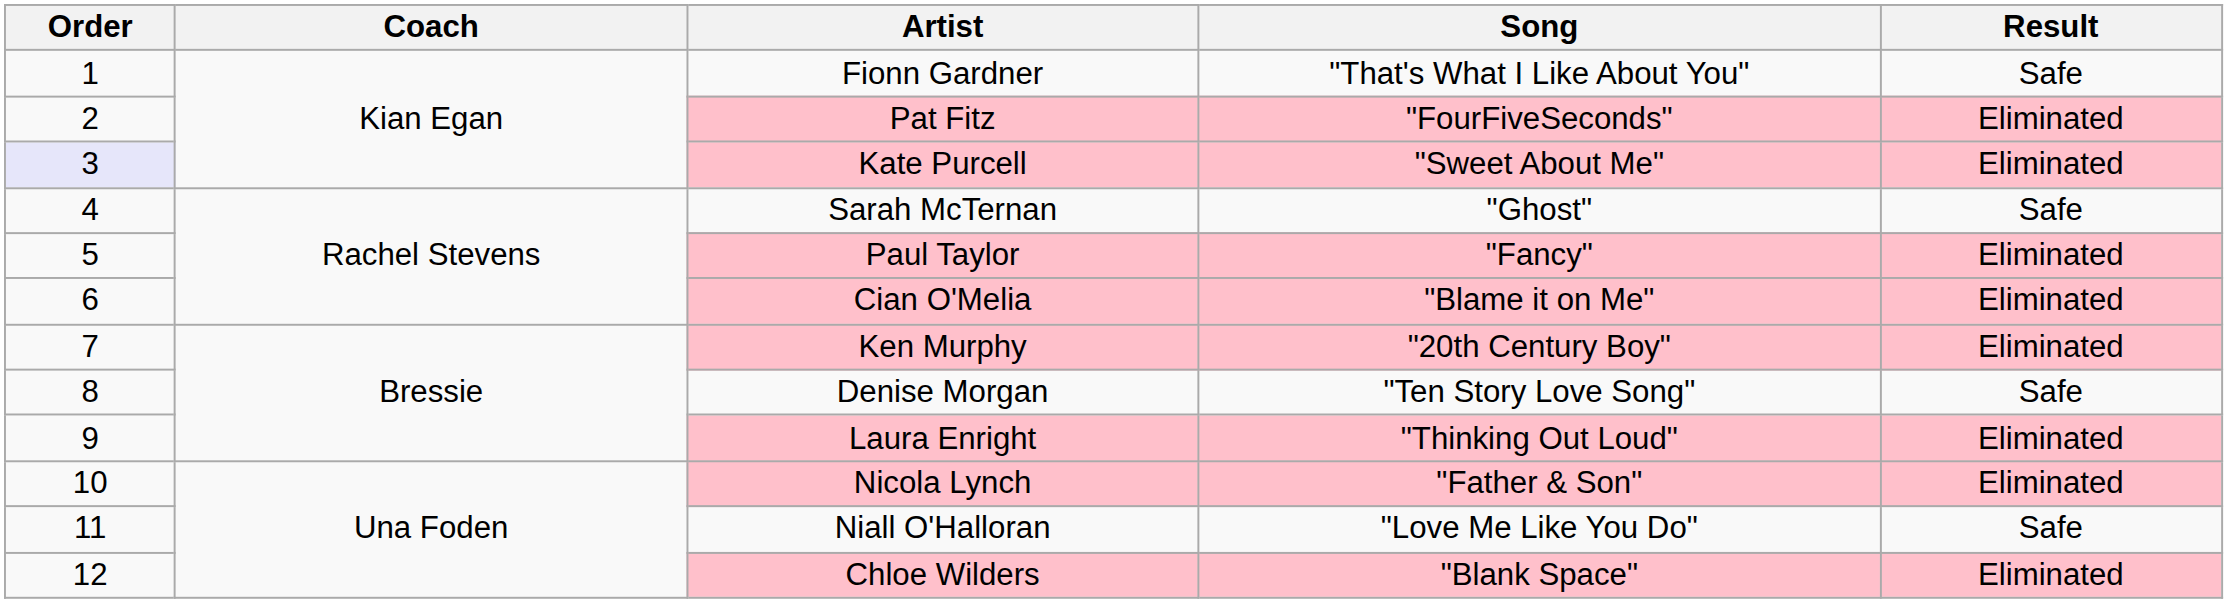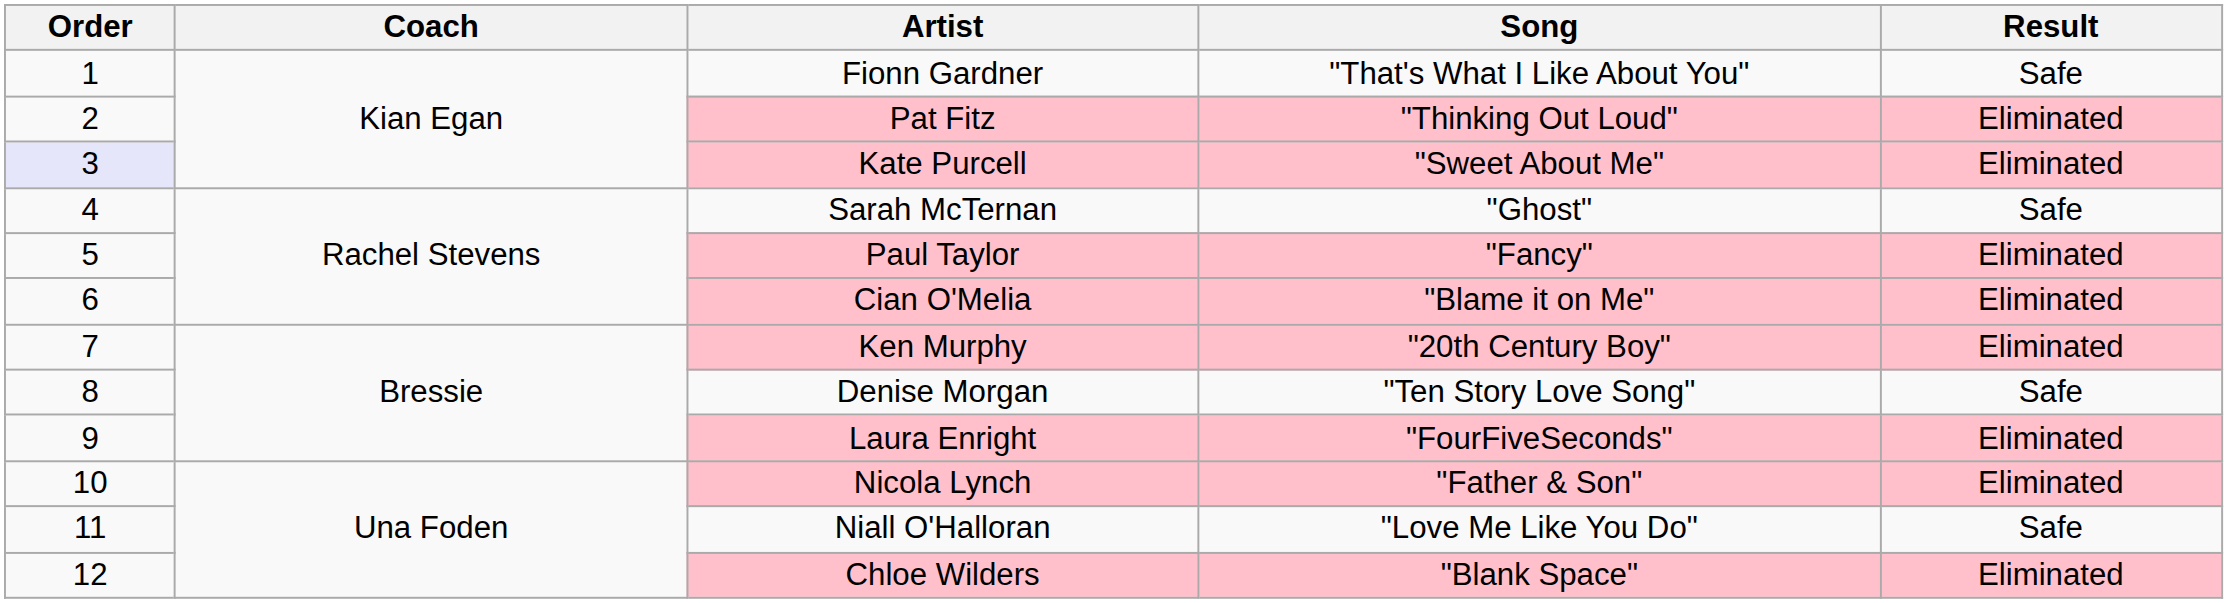(1539, 118) "FourFiveSeconds" -> (1539, 118) "Thinking Out Loud"
(1539, 437) "Thinking Out Loud" -> (1539, 437) "FourFiveSeconds"
